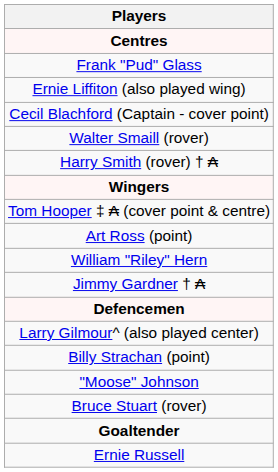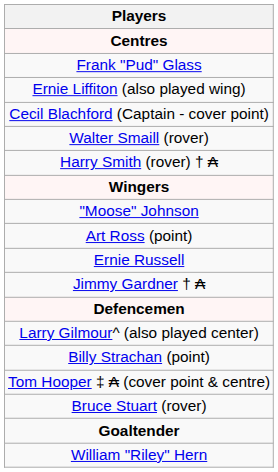(139, 211) Tom Hooper ‡ ₳ (cover point & centre) -> (139, 211) "Moose" Johnson
(139, 260) William "Riley" Hern -> (139, 260) Ernie Russell
(139, 382) "Moose" Johnson -> (139, 382) Tom Hooper ‡ ₳ (cover point & centre)
(139, 455) Ernie Russell -> (139, 455) William "Riley" Hern
